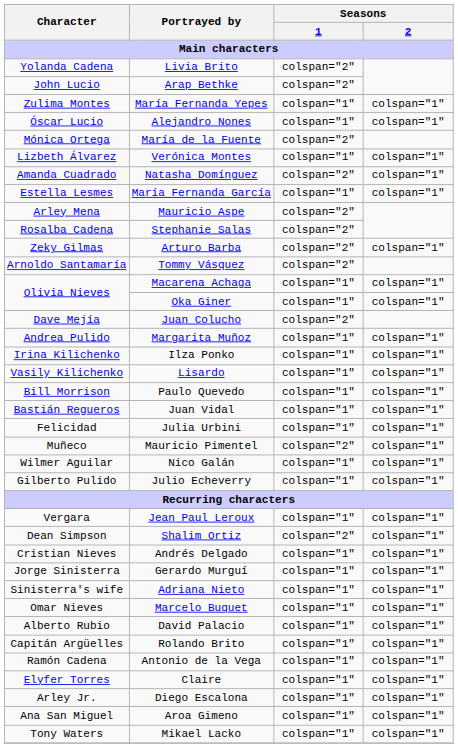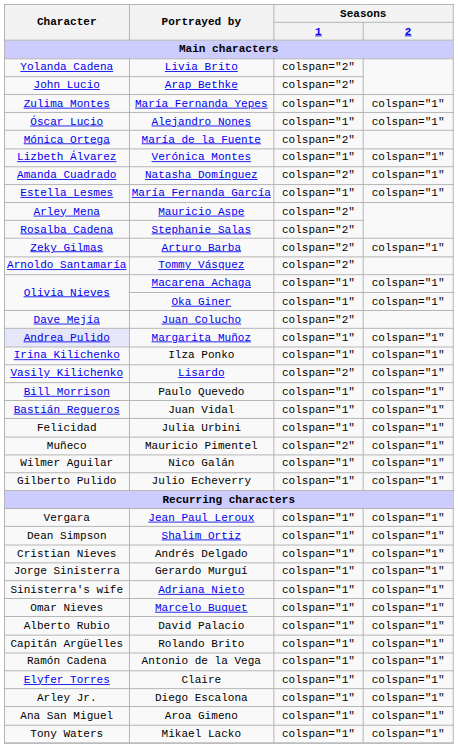(67, 338) no background -> (67, 338) lavender background
(318, 374) colspan="1" -> (318, 374) colspan="2"
(318, 536) colspan="2" -> (318, 536) colspan="1"
